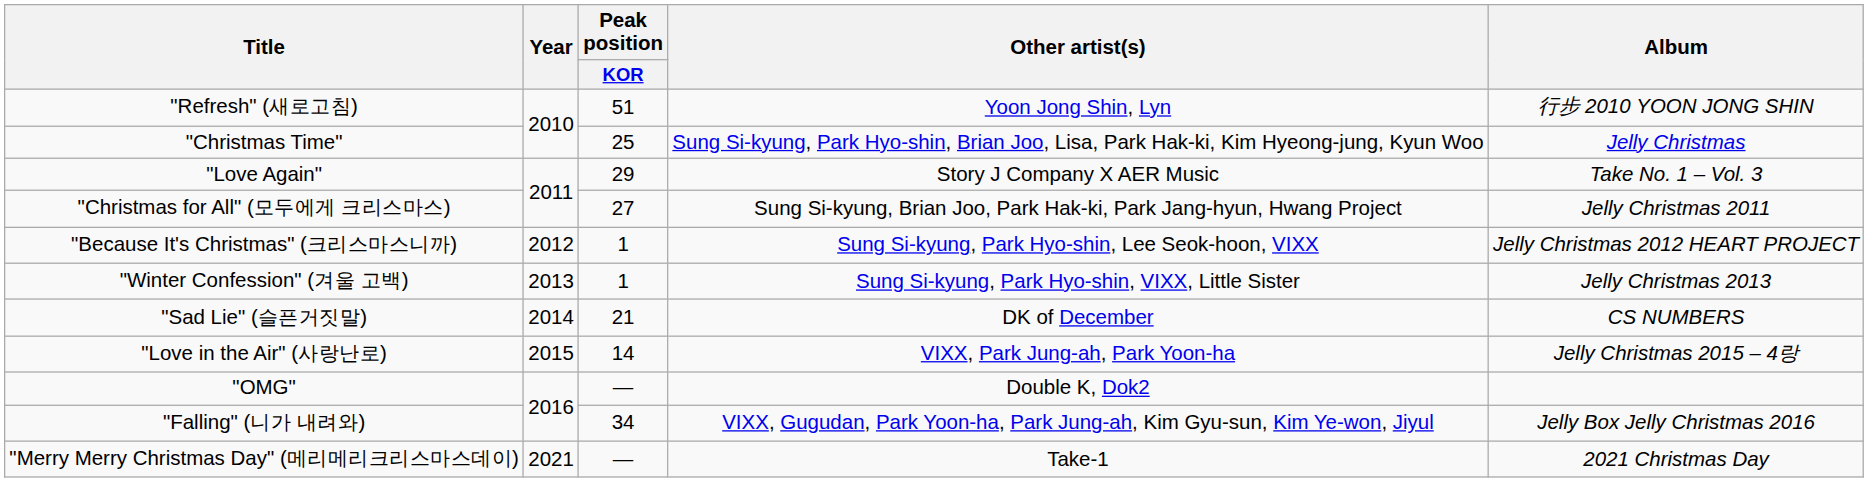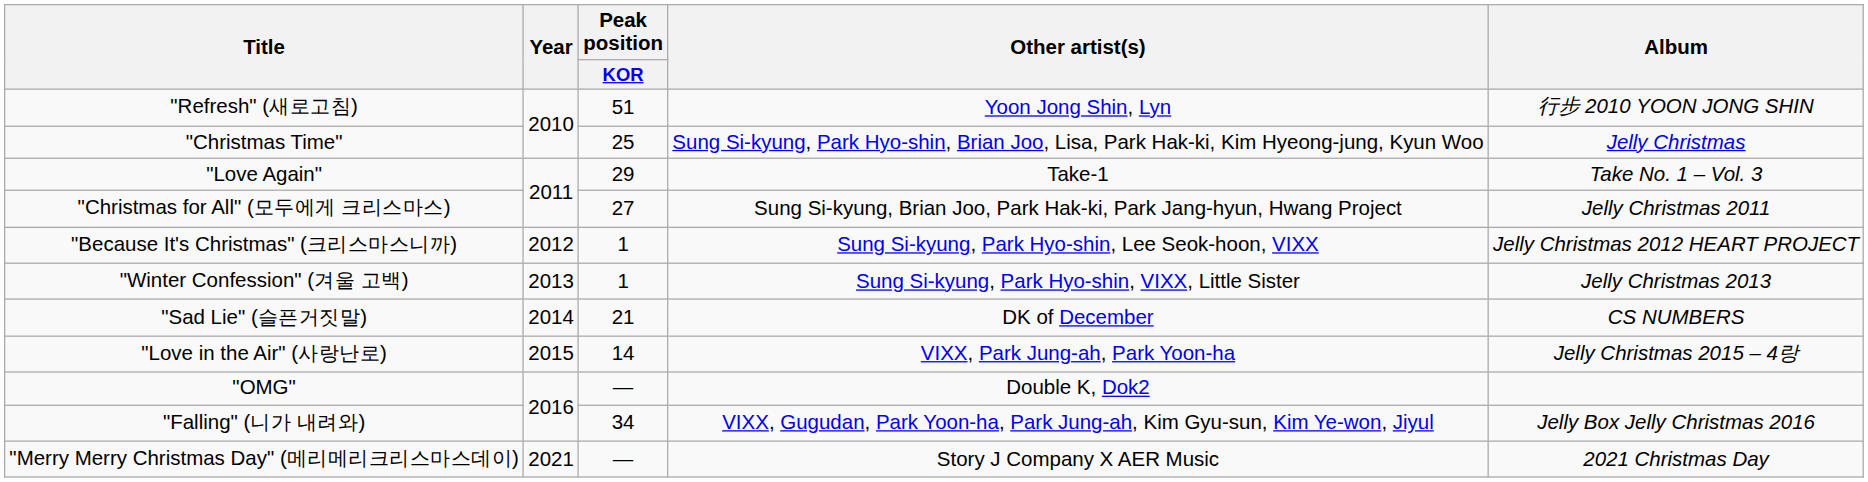(1078, 174) Story J Company X AER Music -> (1078, 174) Take-1
(1078, 458) Take-1 -> (1078, 458) Story J Company X AER Music
